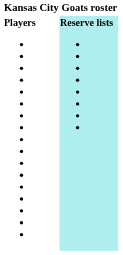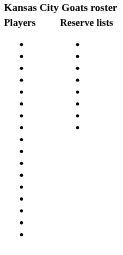(89, 75) paleturquoise background -> (89, 75) no background
